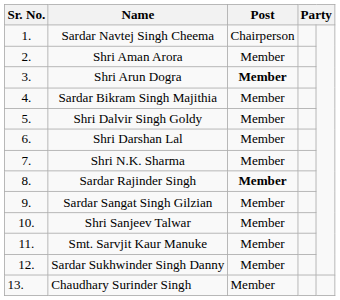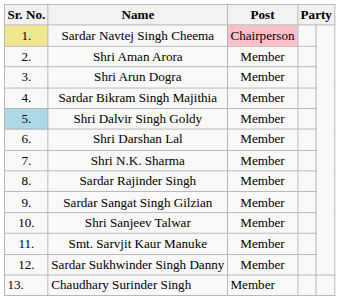(26, 35) no background -> (26, 35) khaki background
(262, 35) no background -> (262, 35) pink background
(262, 77) bold -> (262, 77) normal
(26, 118) no background -> (26, 118) lightblue background
(262, 181) bold -> (262, 181) normal
